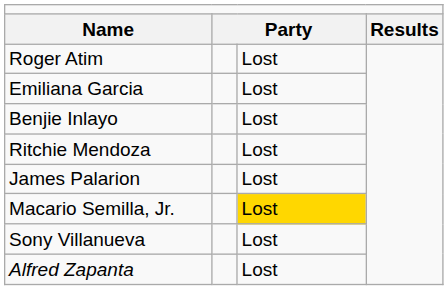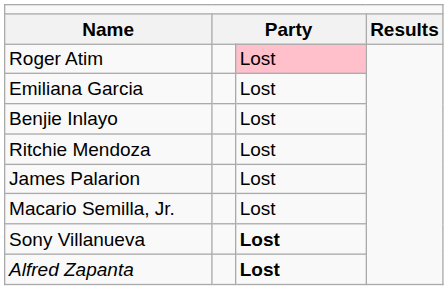(260, 59) no background -> (258, 59) pink background
(260, 209) gold background -> (258, 209) no background
(260, 239) normal -> (260, 239) bold
(260, 269) normal -> (260, 269) bold
